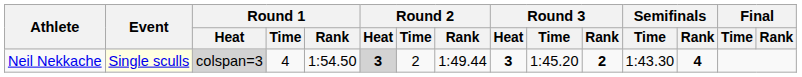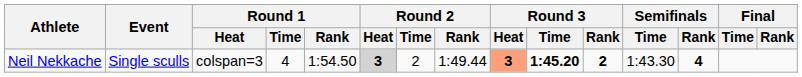(149, 61) lightyellow background -> (149, 61) no background
(229, 61) lightgrey background -> (229, 61) no background
(508, 61) no background -> (508, 61) lightsalmon background
(554, 61) normal -> (555, 61) bold
